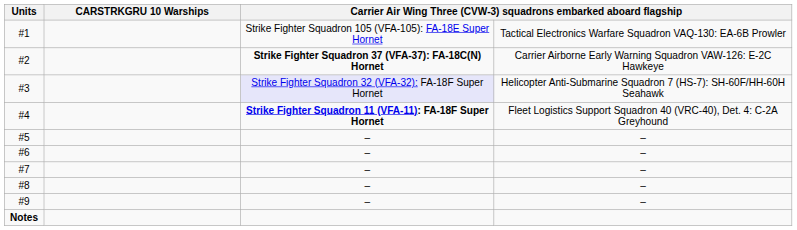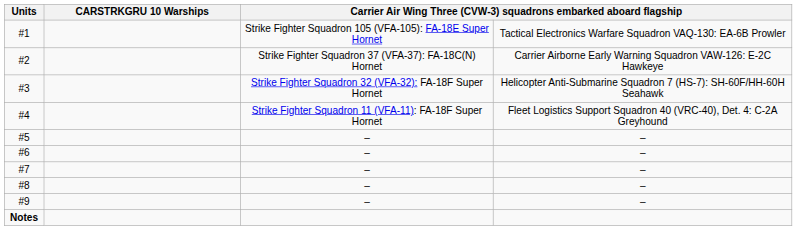(367, 61) bold -> (367, 61) normal
(367, 88) lavender background -> (367, 88) no background
(367, 116) bold -> (367, 116) normal
